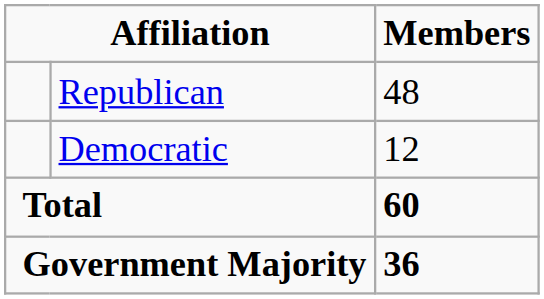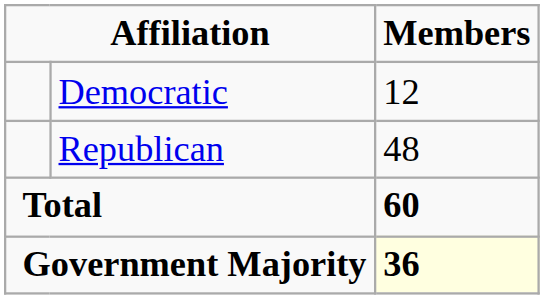rows swapped: (143, 148) <-> (141, 90)
(401, 263) no background -> (401, 263) lightyellow background
